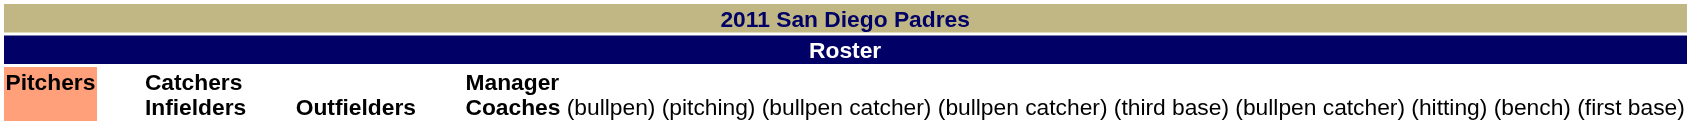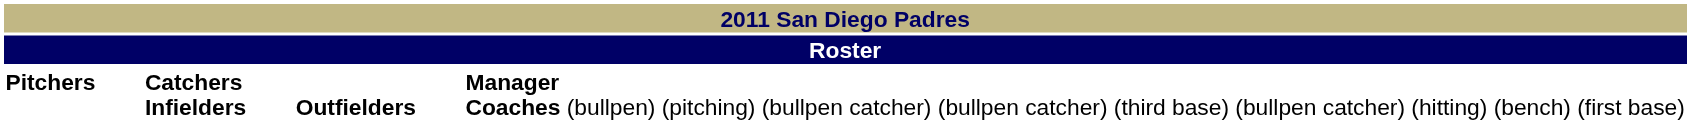(50, 81) lightsalmon background -> (50, 81) no background
